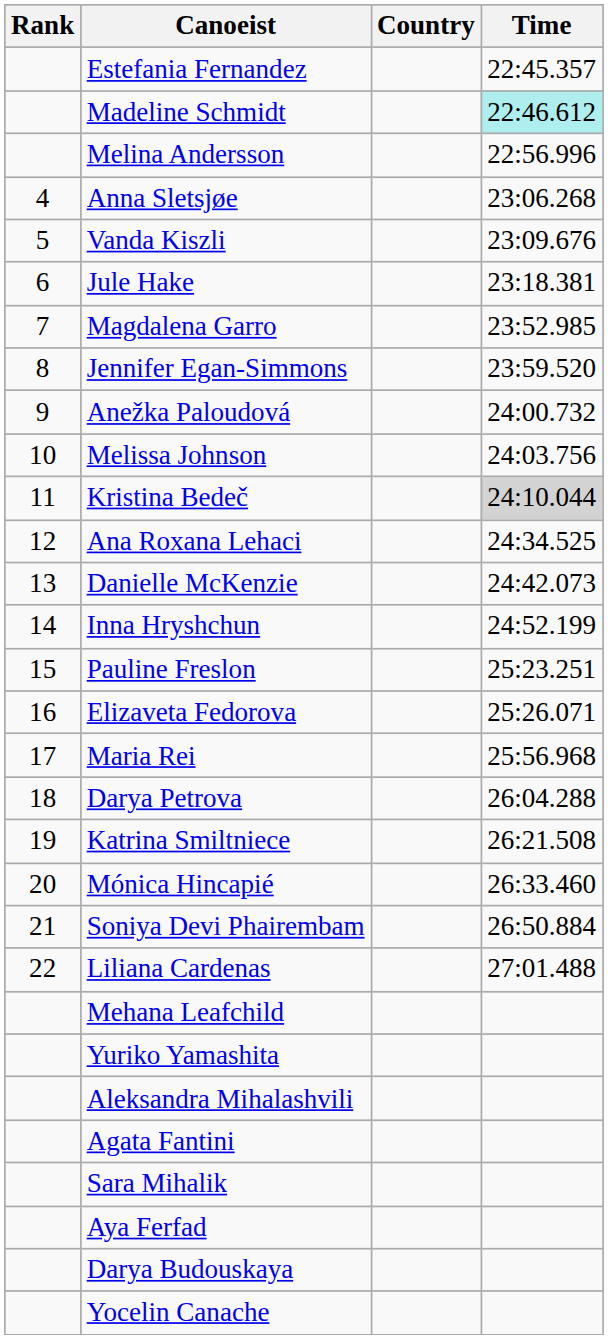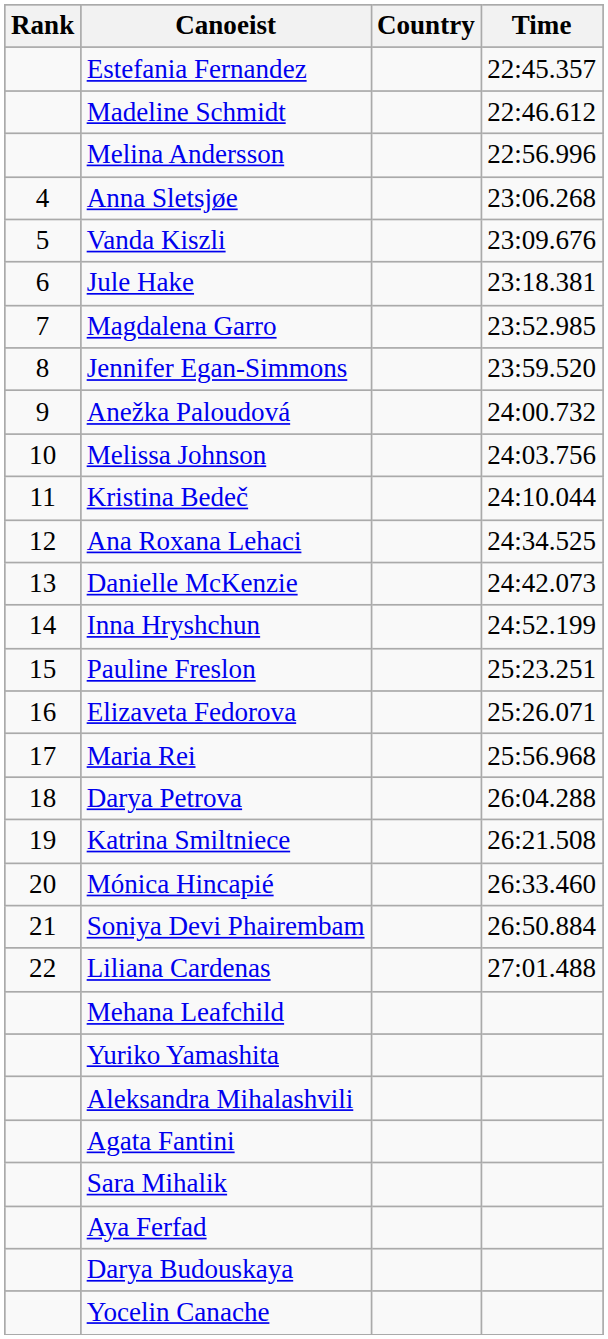(542, 111) paleturquoise background -> (542, 111) no background
(542, 497) lightgrey background -> (542, 497) no background
